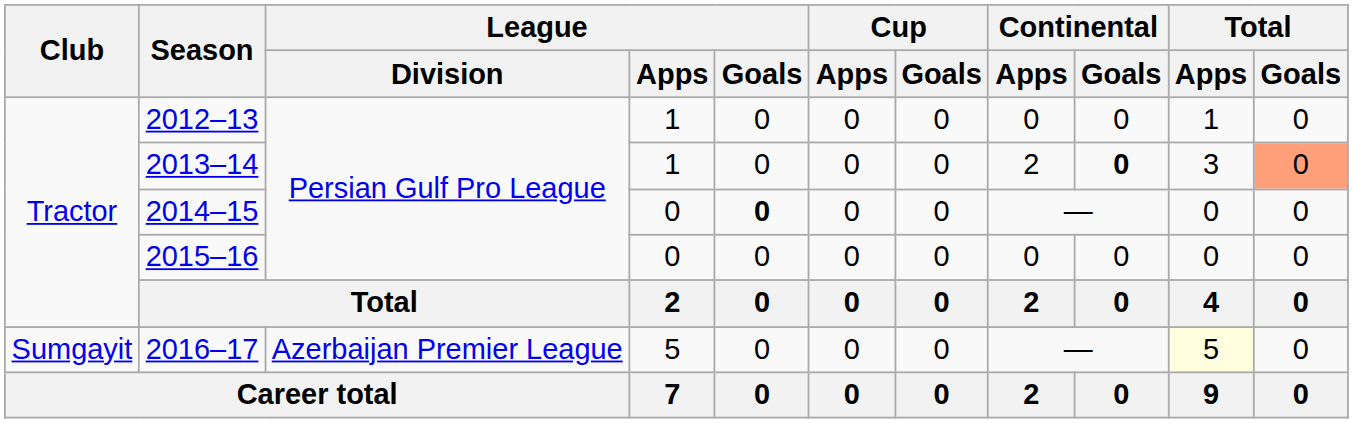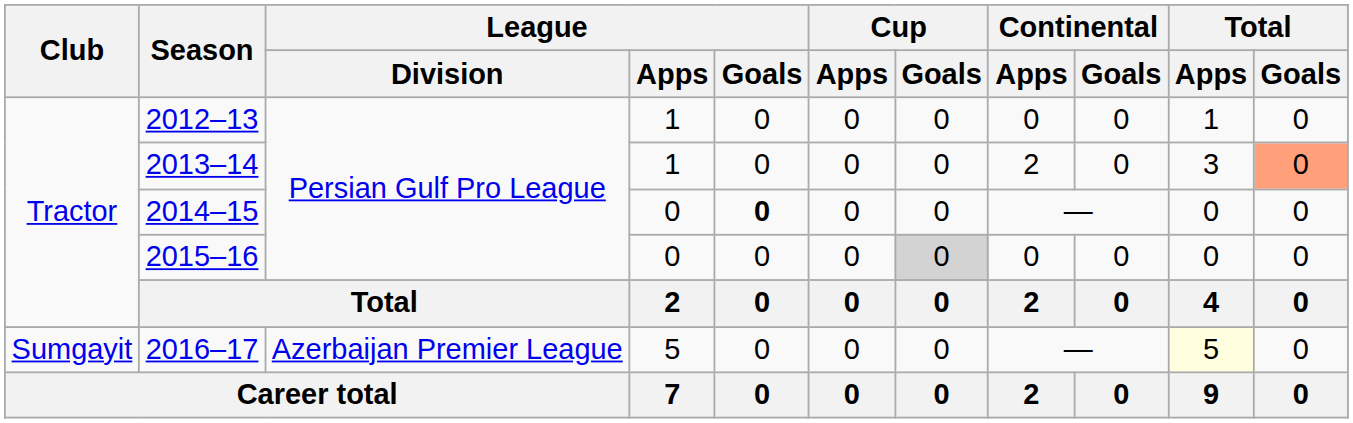(1121, 165) bold -> (1121, 165) normal
(942, 257) no background -> (942, 257) lightgrey background
